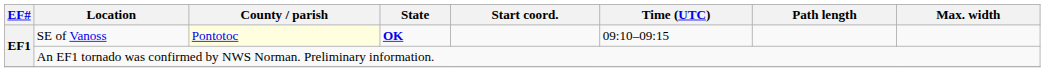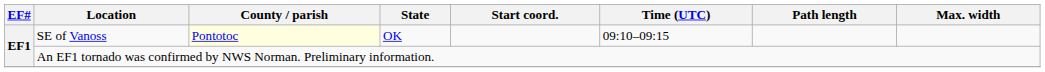(393, 35) bold -> (392, 35) normal
